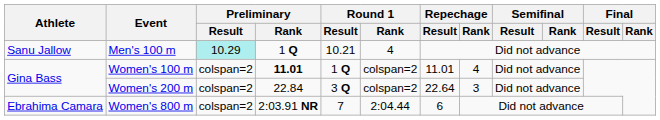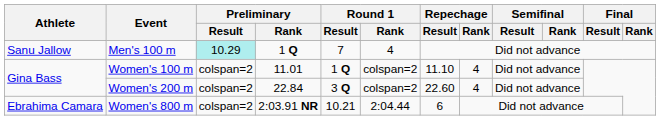(341, 50) 10.21 -> (341, 50) 7
(288, 69) bold -> (288, 69) normal
(440, 69) 11.01 -> (440, 69) 11.10
(440, 88) 22.64 -> (440, 88) 22.60
(476, 88) 3 -> (476, 88) 4
(341, 106) 7 -> (341, 106) 10.21
